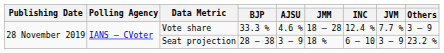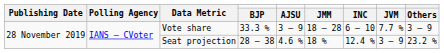(291, 28) 4.6 % -> (291, 28) 3 – 9
(360, 28) 12.4 % -> (360, 28) 6 – 10
(291, 42) 3 – 9 -> (291, 42) 4.6 %
(360, 42) 6 – 10 -> (360, 42) 12.4 %
